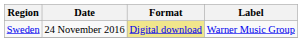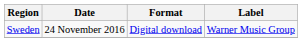(166, 29) khaki background -> (166, 29) no background
